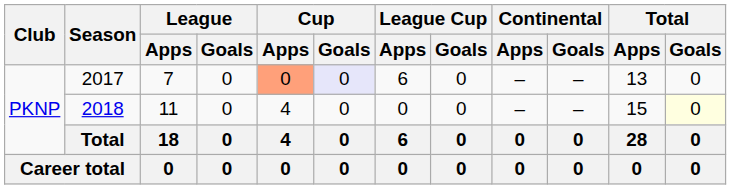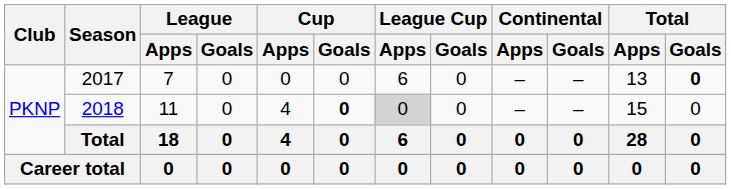(286, 79) lightsalmon background -> (286, 79) no background
(344, 79) lavender background -> (344, 79) no background
(695, 79) normal -> (695, 79) bold
(344, 109) normal -> (344, 109) bold
(403, 109) no background -> (403, 109) lightgrey background
(695, 109) lightyellow background -> (695, 109) no background
